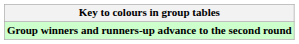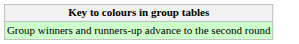(149, 30) bold -> (139, 30) normal
